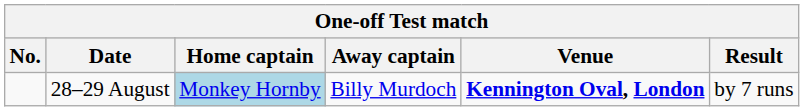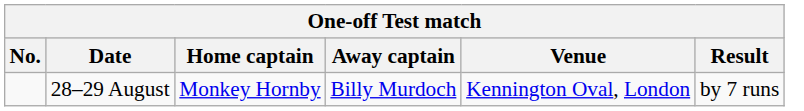(250, 88) lightblue background -> (250, 88) no background
(585, 88) bold -> (578, 88) normal
